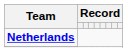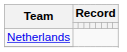(41, 37) bold -> (39, 37) normal
